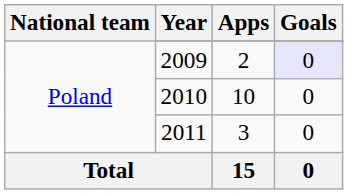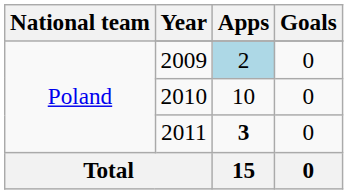(243, 59) no background -> (243, 59) lightblue background
(308, 59) lavender background -> (308, 59) no background
(243, 133) normal -> (243, 133) bold
